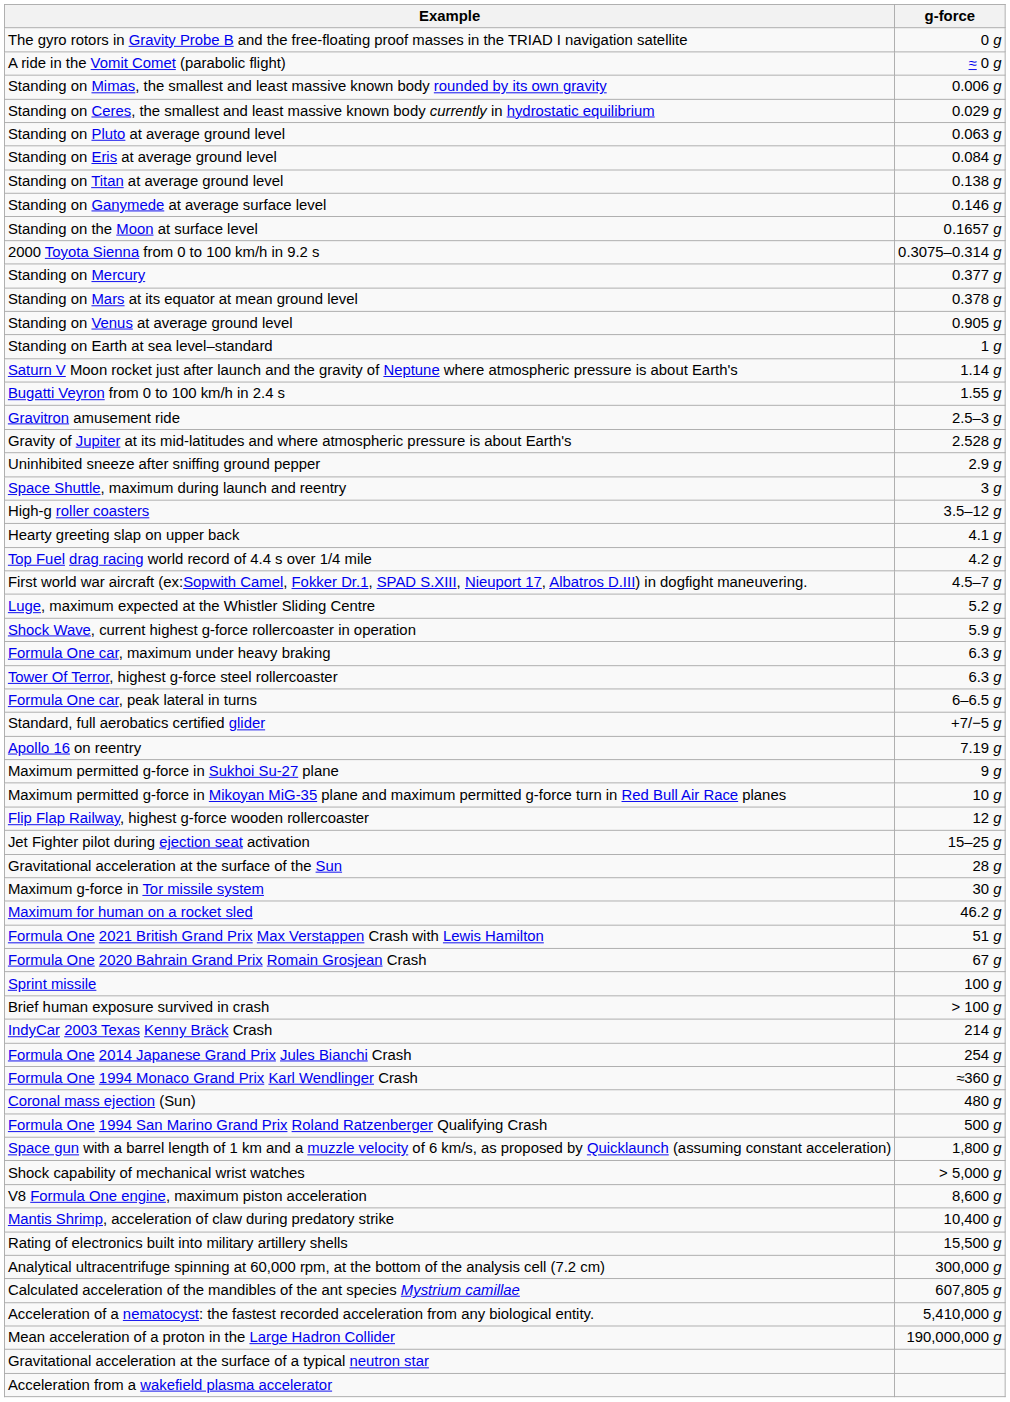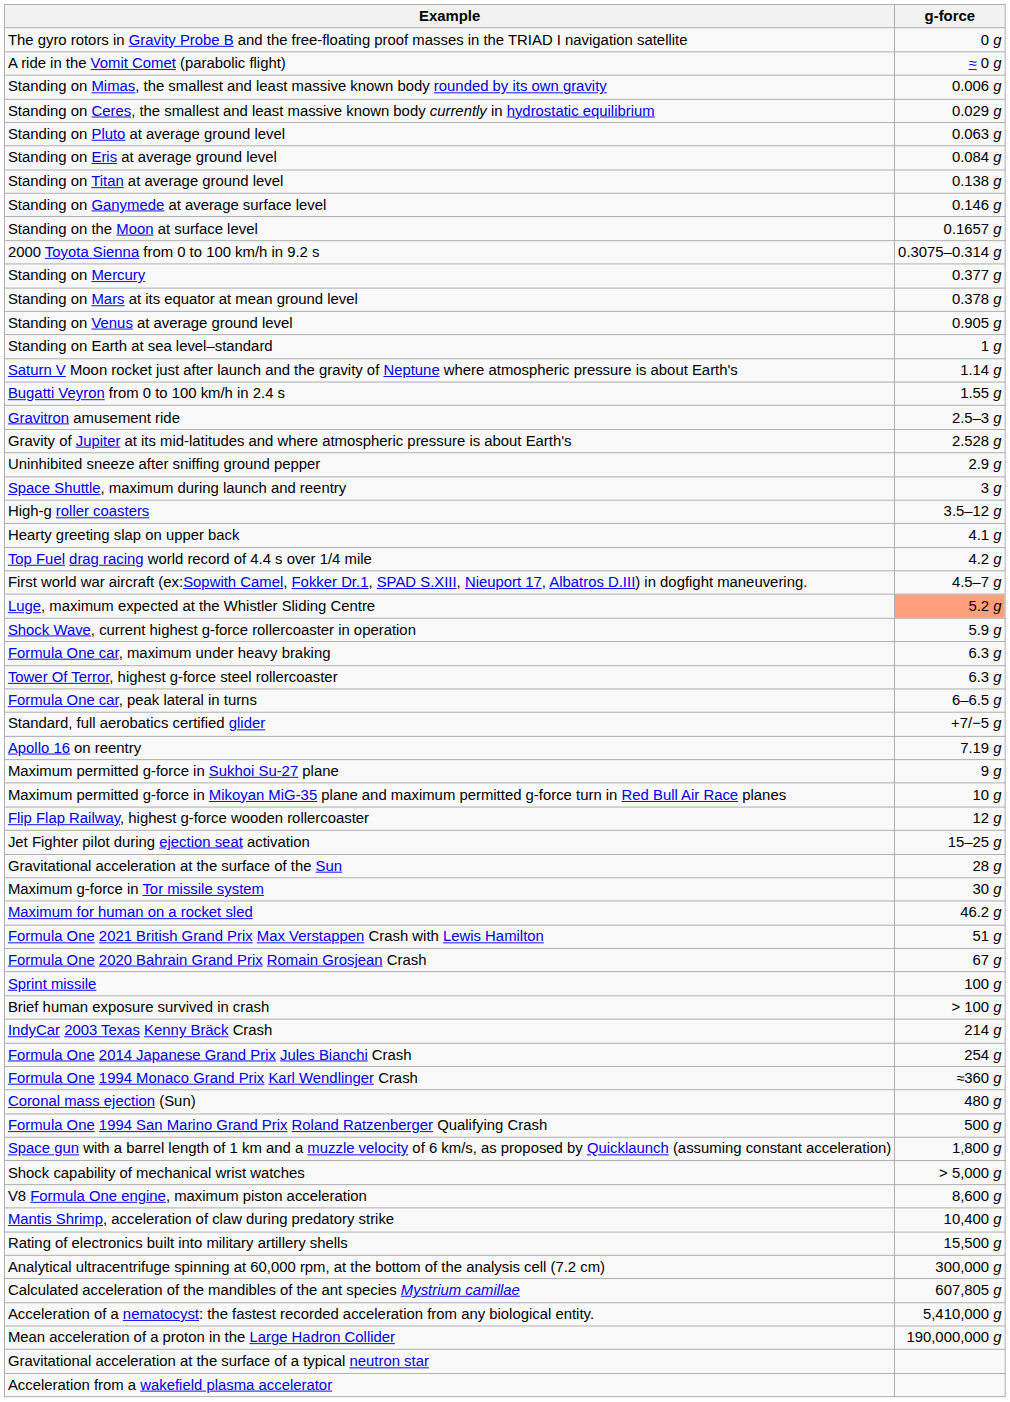(985, 606) no background -> (985, 606) lightsalmon background
